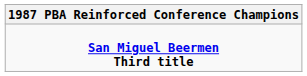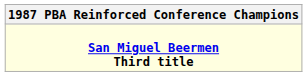(154, 55) no background -> (154, 55) lightyellow background
